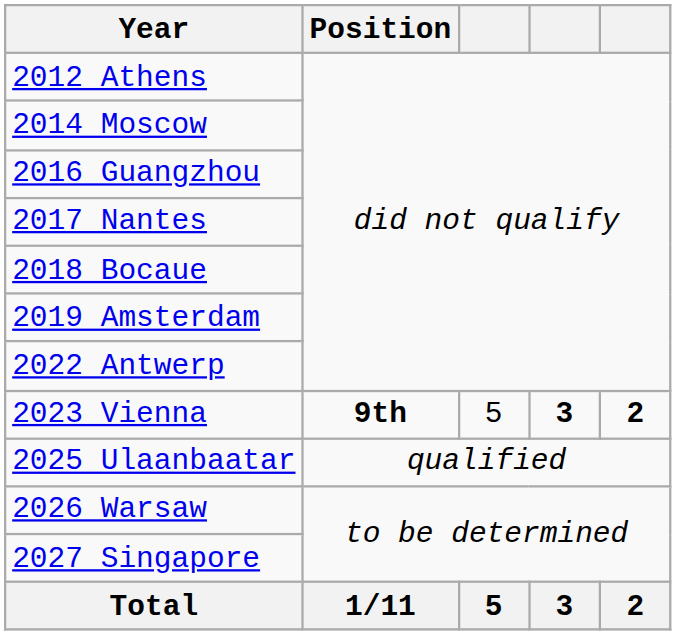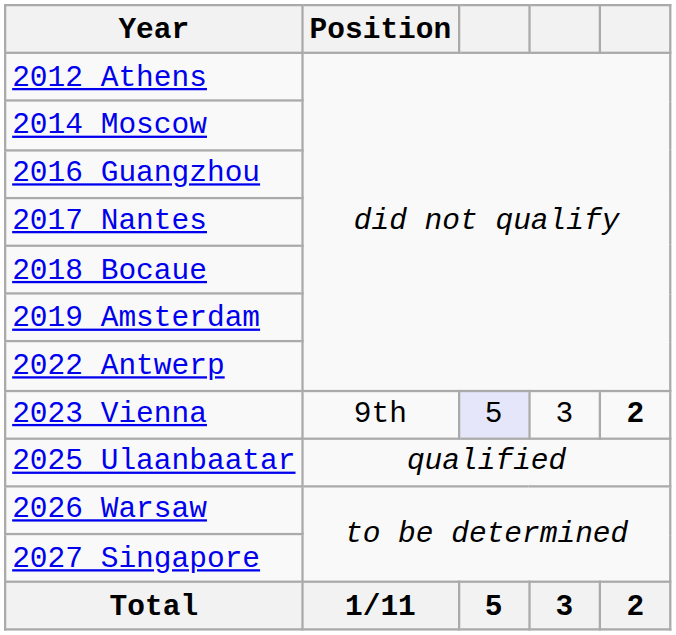(380, 414) bold -> (380, 414) normal
(494, 414) no background -> (494, 414) lavender background
(564, 414) bold -> (564, 414) normal
